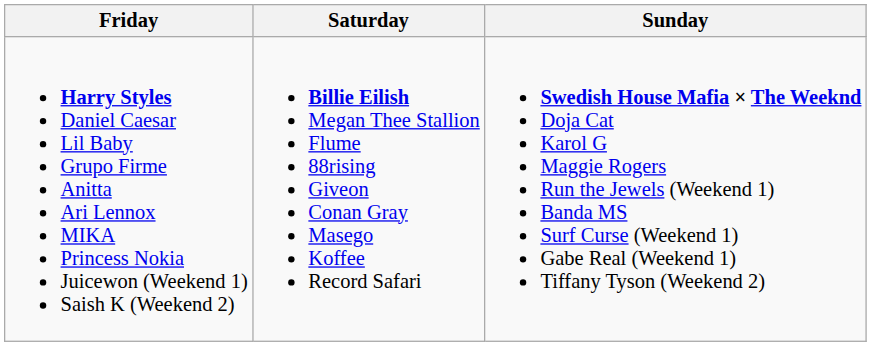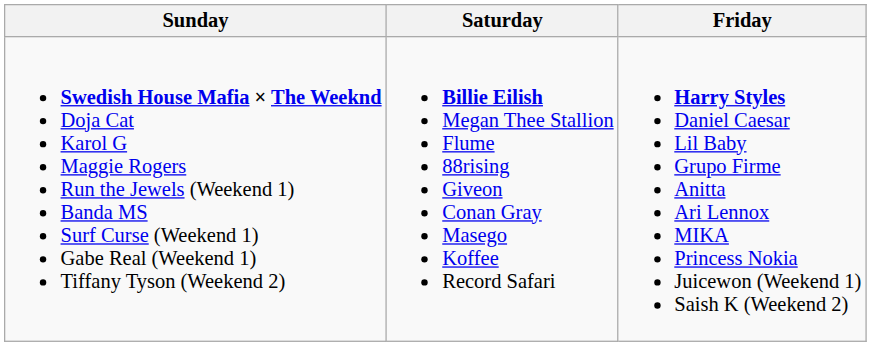columns swapped: (129, 20) <-> (675, 20)
